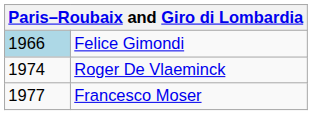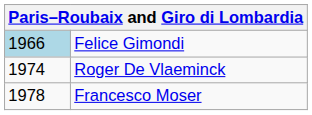(27, 95) 1977 -> (27, 95) 1978
